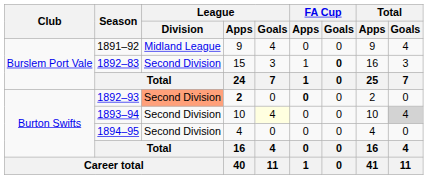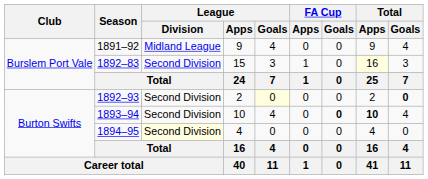(339, 64) bold -> (339, 64) normal
(372, 64) no background -> (372, 64) lightyellow background
(182, 98) lightsalmon background -> (182, 98) no background
(239, 98) bold -> (239, 98) normal
(272, 98) no background -> (272, 98) lightyellow background
(306, 98) bold -> (306, 98) normal
(405, 98) normal -> (405, 98) bold
(272, 115) lightyellow background -> (272, 115) no background
(339, 115) normal -> (339, 115) bold
(372, 115) normal -> (372, 115) bold
(405, 115) lightgrey background -> (405, 115) no background
(182, 132) no background -> (182, 132) lightyellow background
